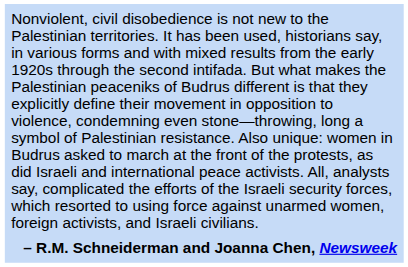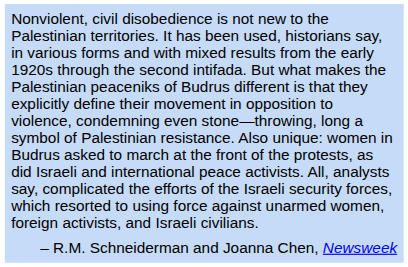(210, 248) bold -> (219, 248) normal
